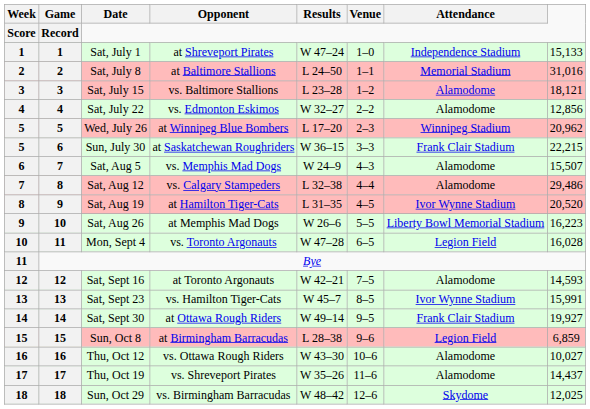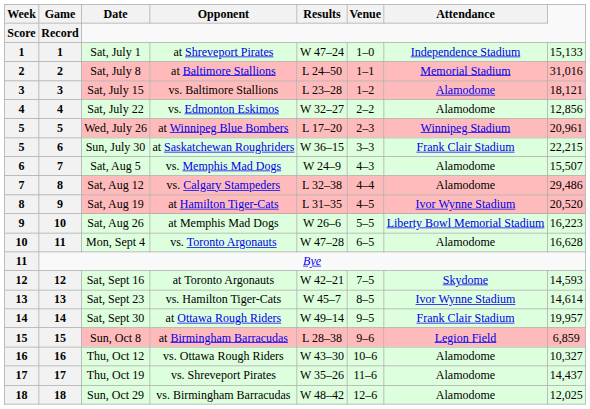(566, 128) 20,962 -> (566, 128) 20,961
(465, 242) Legion Field -> (465, 242) Alamodome
(566, 242) 16,028 -> (566, 242) 16,628
(465, 280) Alamodome -> (465, 280) Skydome
(566, 299) 15,991 -> (566, 299) 14,614
(566, 318) 19,927 -> (566, 318) 19,957
(566, 356) 10,027 -> (566, 356) 10,327
(465, 394) Skydome -> (465, 394) Alamodome
